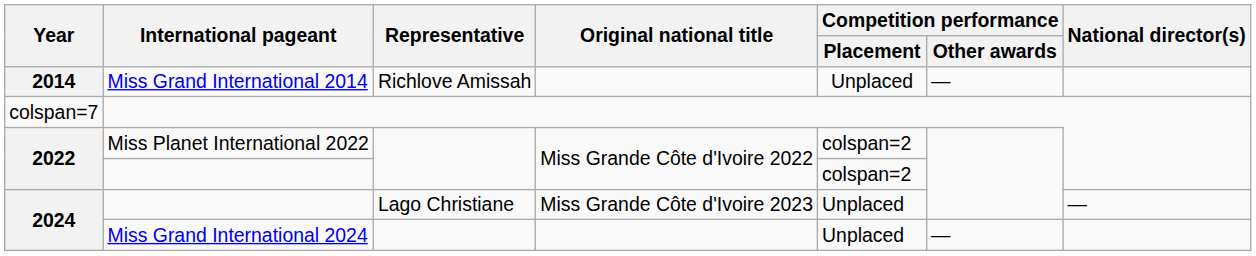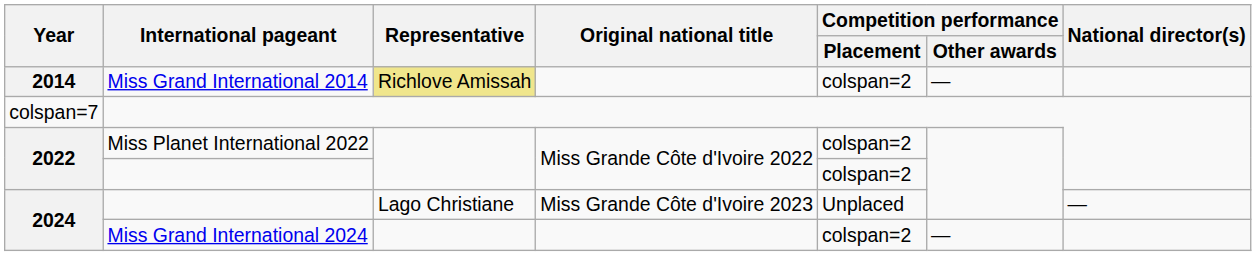(455, 82) no background -> (455, 82) khaki background
(872, 82) Unplaced -> (867, 82) colspan=2
(863, 235) Unplaced -> (867, 235) colspan=2
